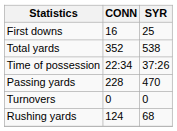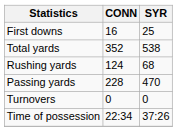rows swapped: (42, 117) <-> (54, 65)
